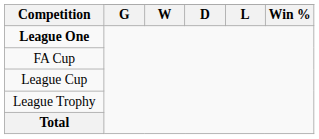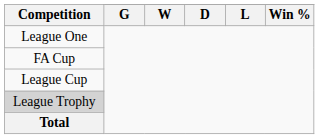(54, 36) bold -> (54, 36) normal
(54, 101) no background -> (54, 101) lightgrey background
